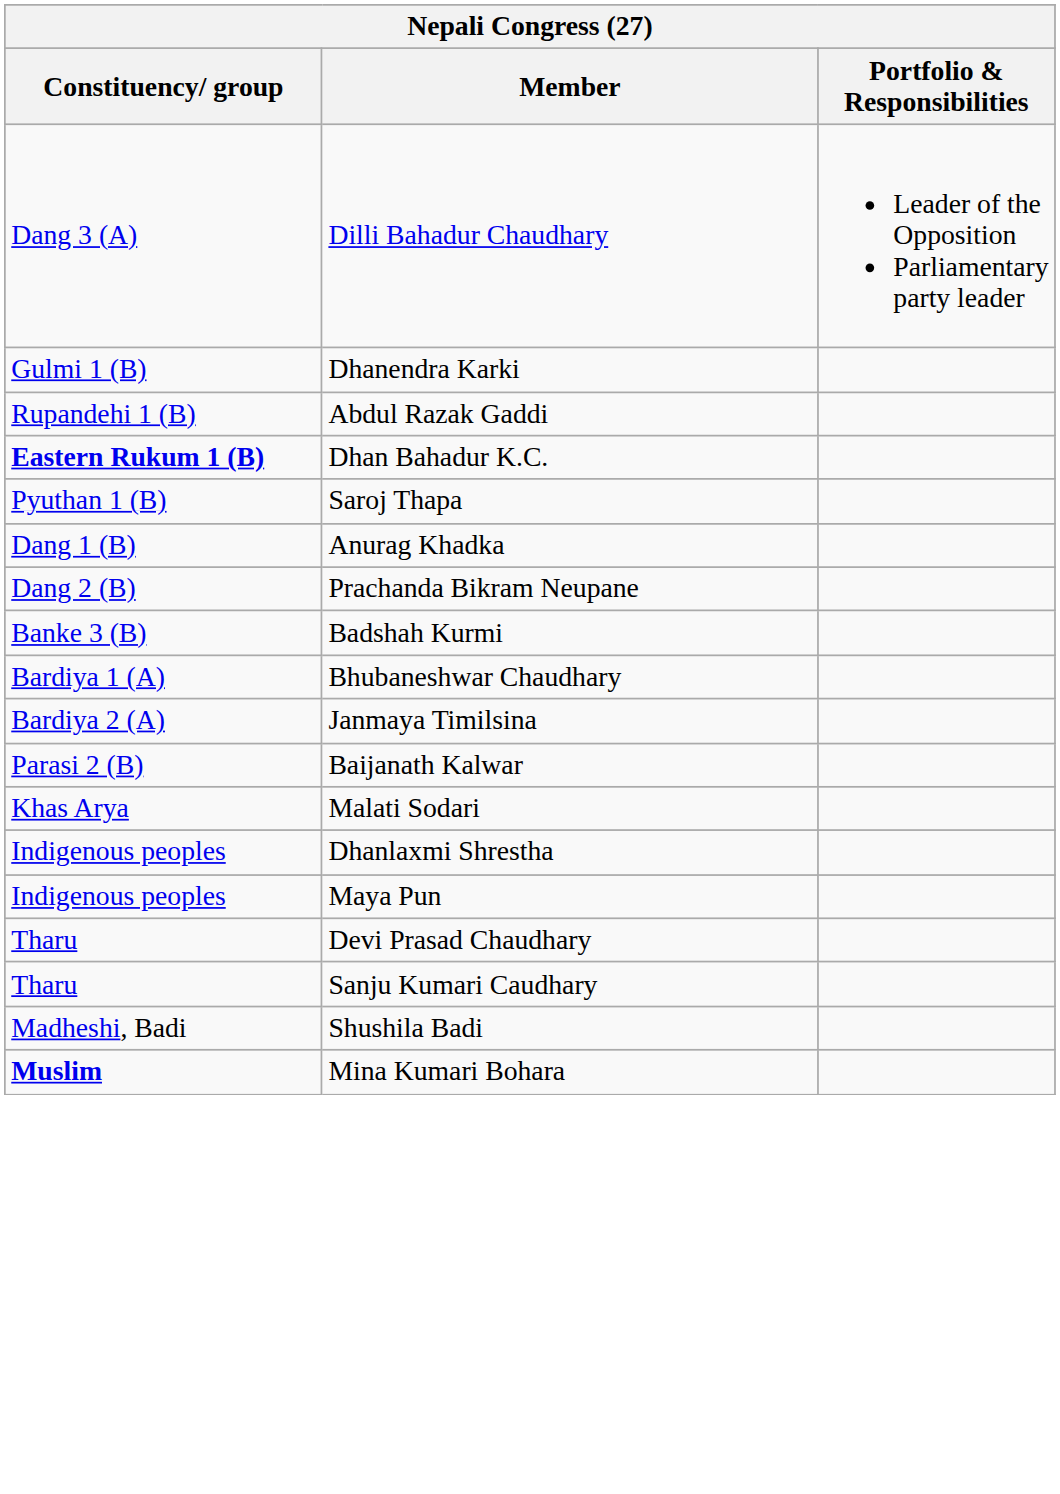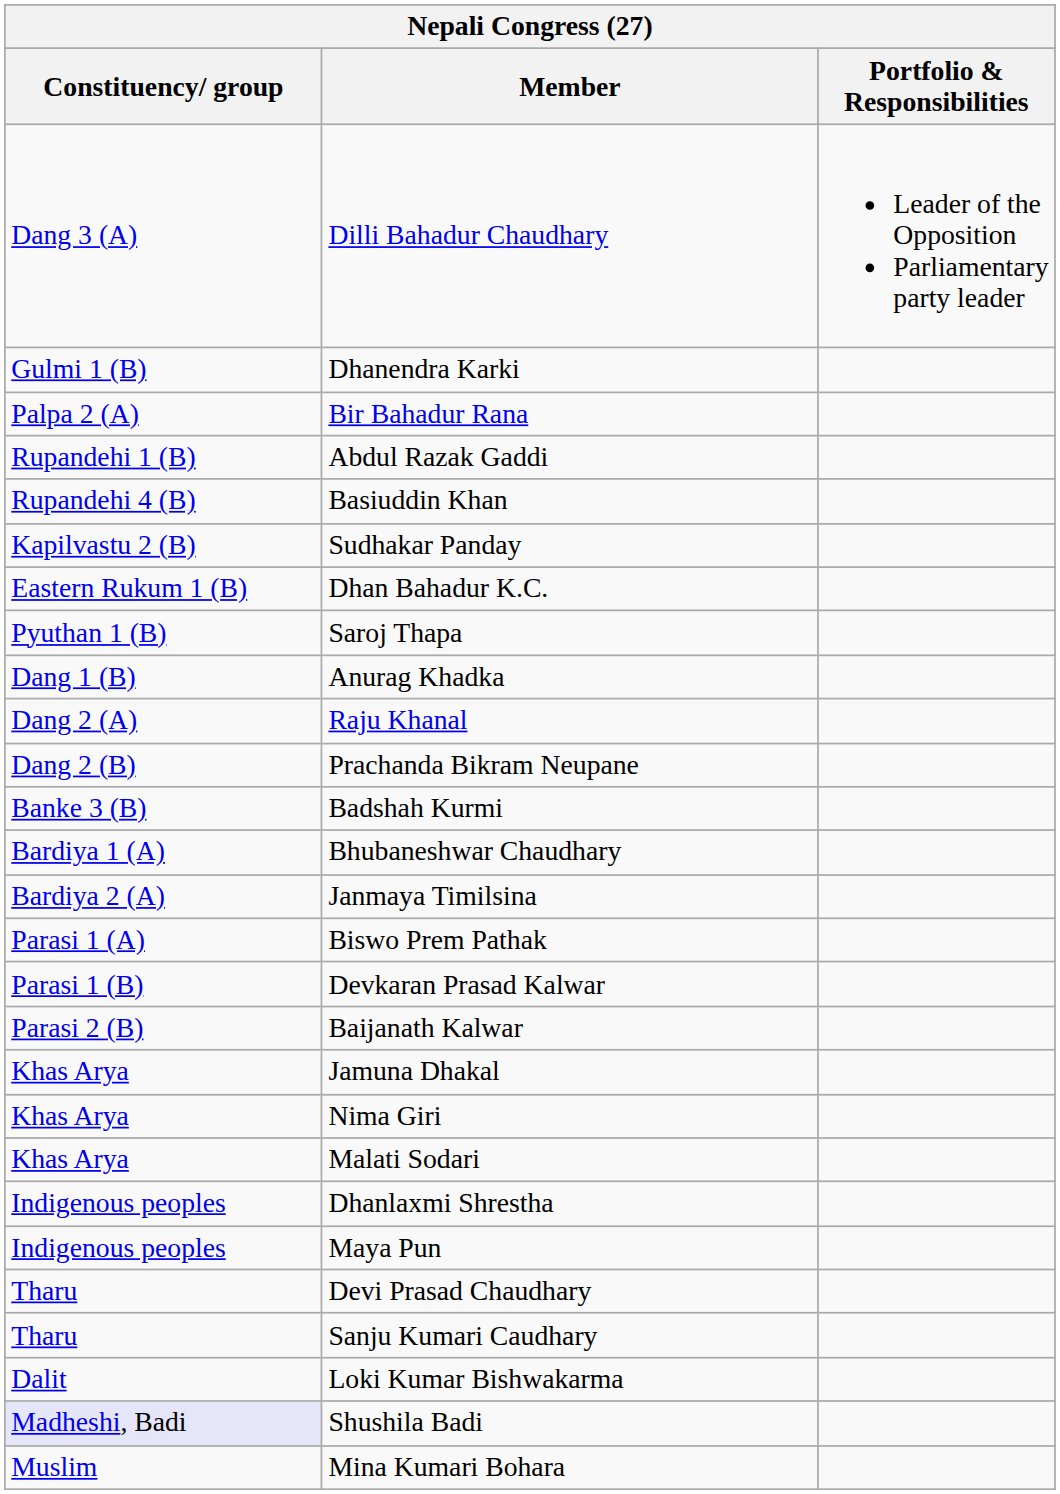+ row: (428, 413)
+ row: (418, 500)
+ row: (425, 544)
(138, 457) bold -> (129, 588) normal
+ row: (398, 720)
+ row: (438, 939)
+ row: (467, 983)
+ row: (414, 1071)
+ row: (385, 1115)
+ row: (476, 1378)
(99, 1027) no background -> (99, 1422) lavender background
(57, 1071) bold -> (54, 1466) normal
